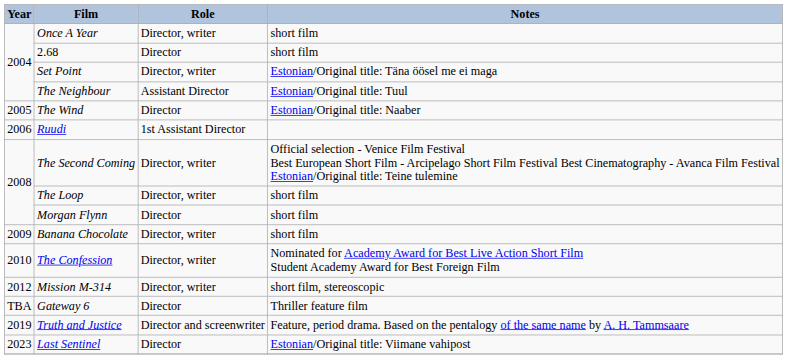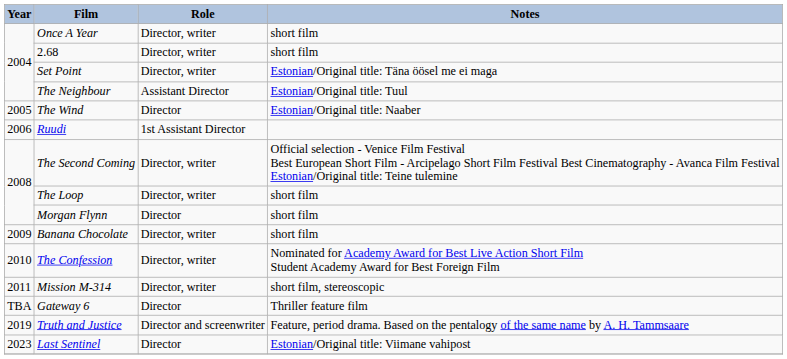(161, 52) Director -> (178, 52) Director, writer
(19, 286) 2012 -> (19, 286) 2011
